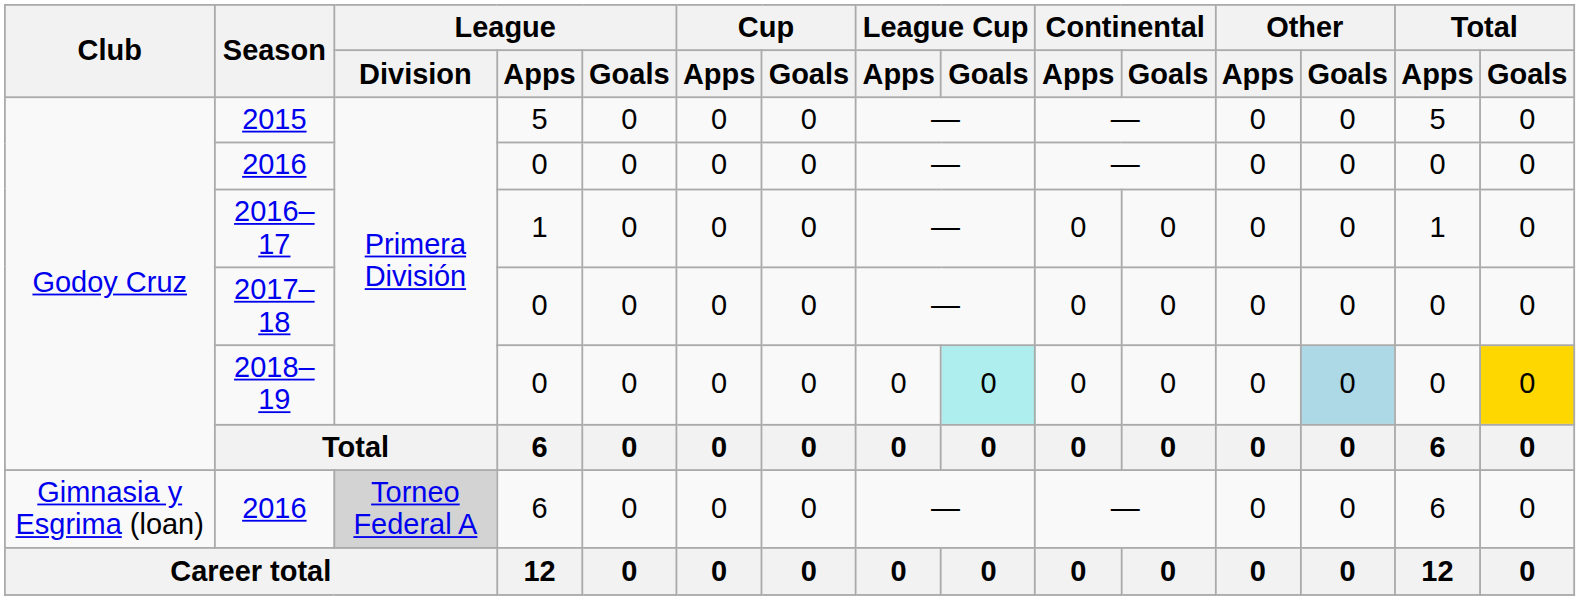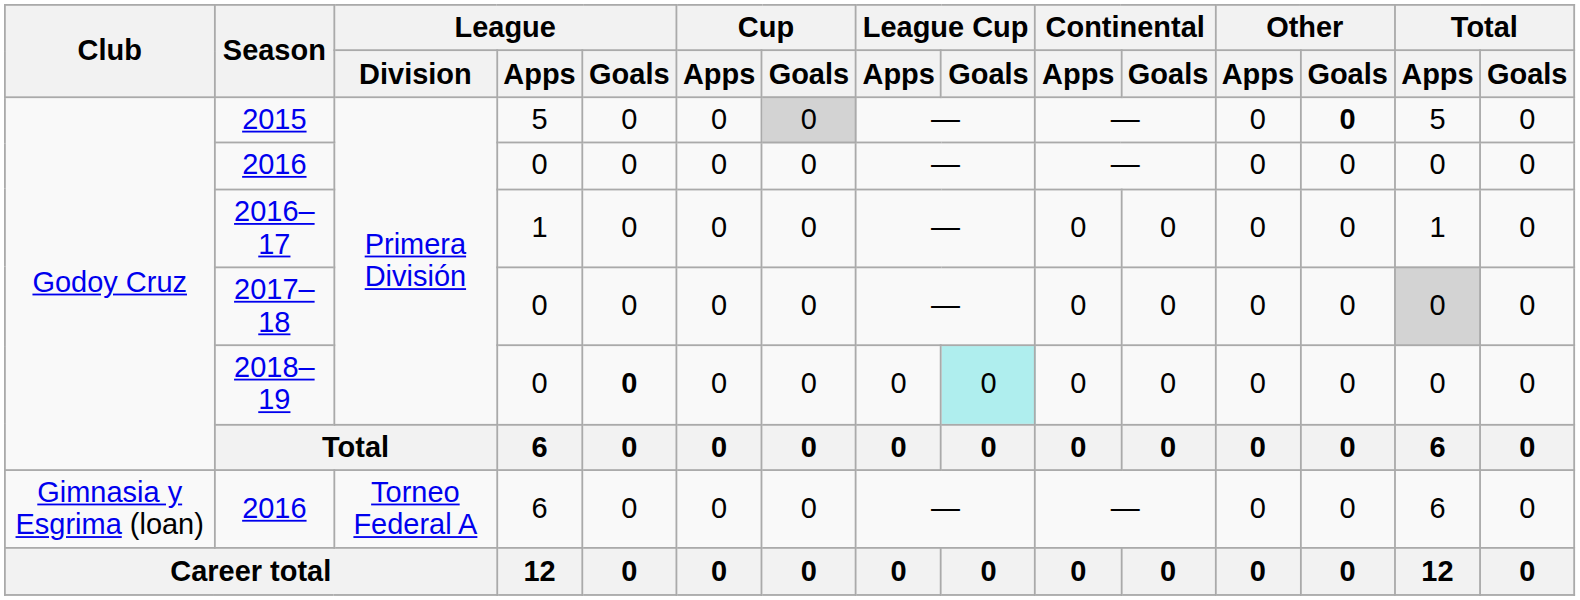(809, 119) no background -> (809, 119) lightgrey background
(1348, 119) normal -> (1348, 119) bold
(1437, 305) no background -> (1437, 305) lightgrey background
(629, 384) normal -> (629, 384) bold
(1348, 384) lightblue background -> (1348, 384) no background
(1527, 384) gold background -> (1527, 384) no background
(415, 508) lightgrey background -> (415, 508) no background
